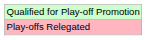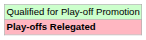(48, 27) normal -> (51, 27) bold
